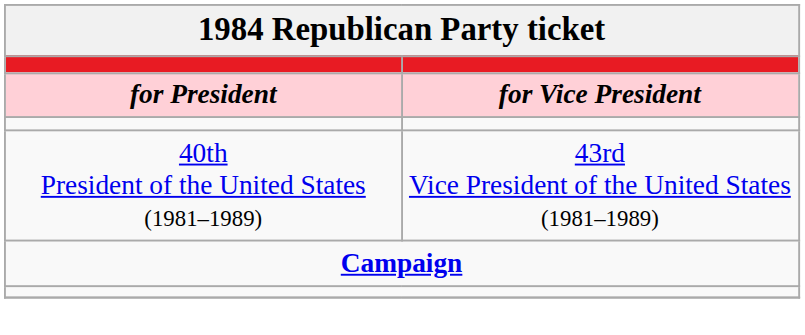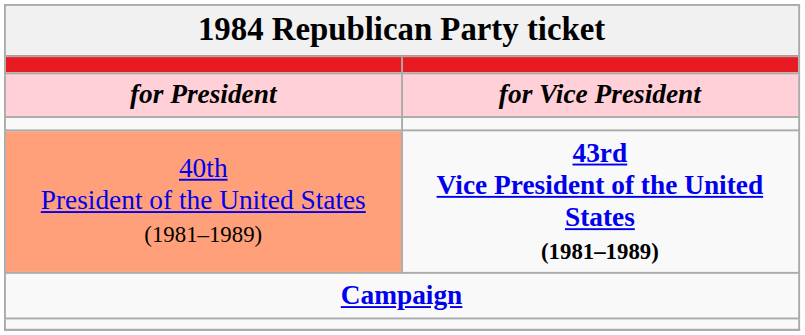(203, 185) no background -> (203, 201) lightsalmon background
(600, 185) normal -> (600, 201) bold
